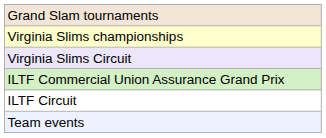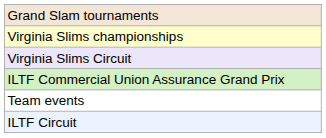(42, 101) ILTF Circuit -> (46, 101) Team events
(46, 122) Team events -> (42, 122) ILTF Circuit
